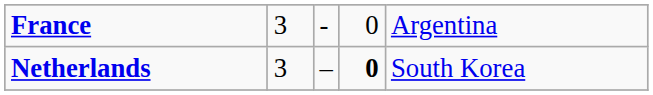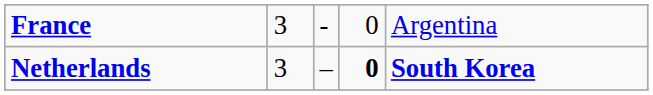(458, 68) normal -> (463, 68) bold
